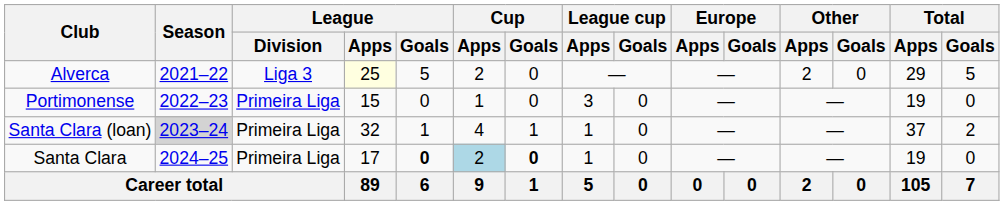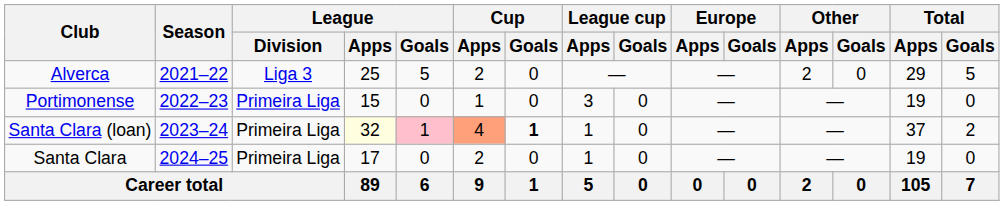(370, 74) lightyellow background -> (370, 74) no background
(194, 130) lightgrey background -> (194, 130) no background
(370, 130) no background -> (370, 130) lightyellow background
(425, 130) no background -> (425, 130) pink background
(479, 130) no background -> (479, 130) lightsalmon background
(534, 130) normal -> (534, 130) bold
(425, 158) bold -> (425, 158) normal
(479, 158) lightblue background -> (479, 158) no background
(534, 158) bold -> (534, 158) normal
